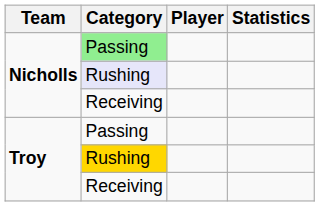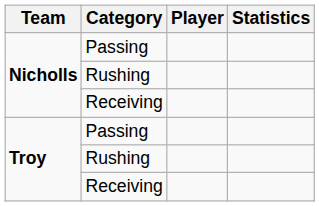(117, 46) lightgreen background -> (117, 46) no background
(118, 74) lavender background -> (118, 74) no background
(118, 158) gold background -> (118, 158) no background
